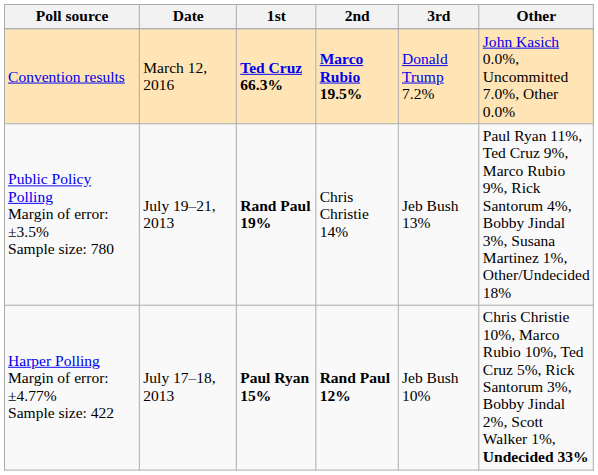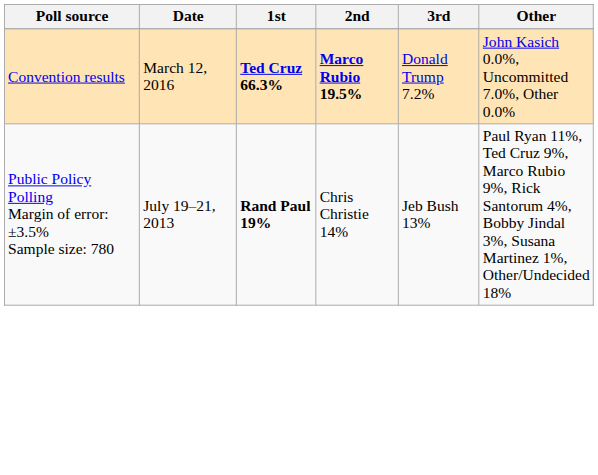- row: (61, 387)
